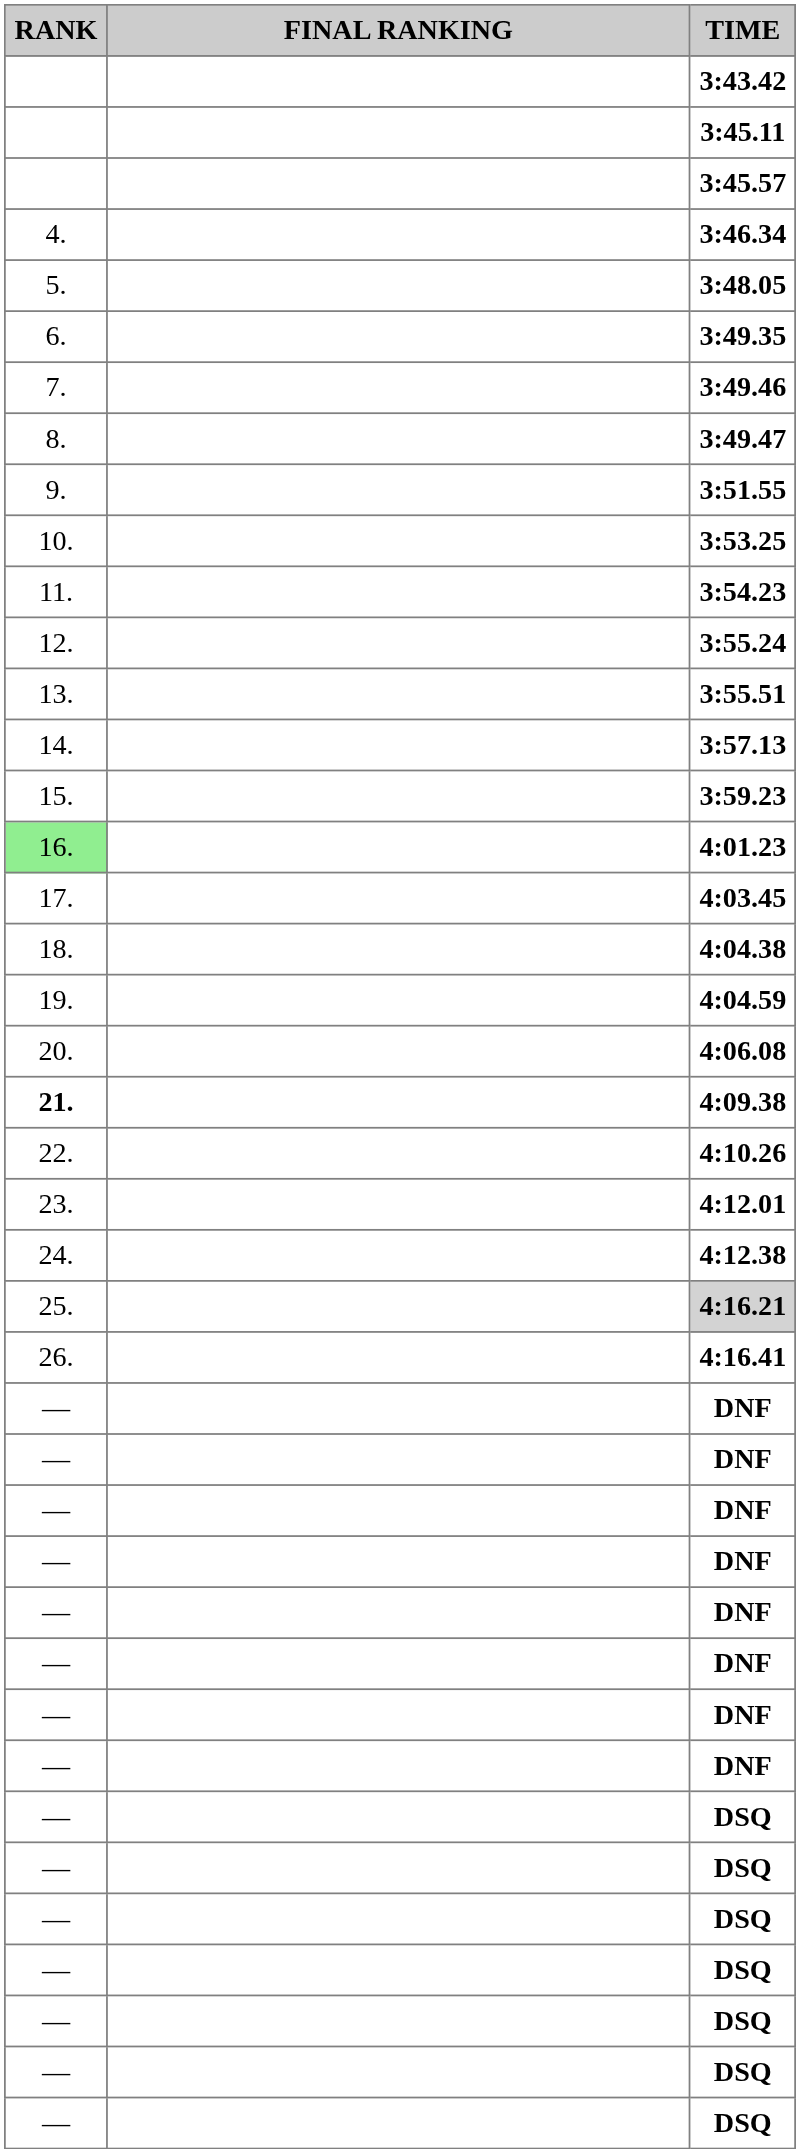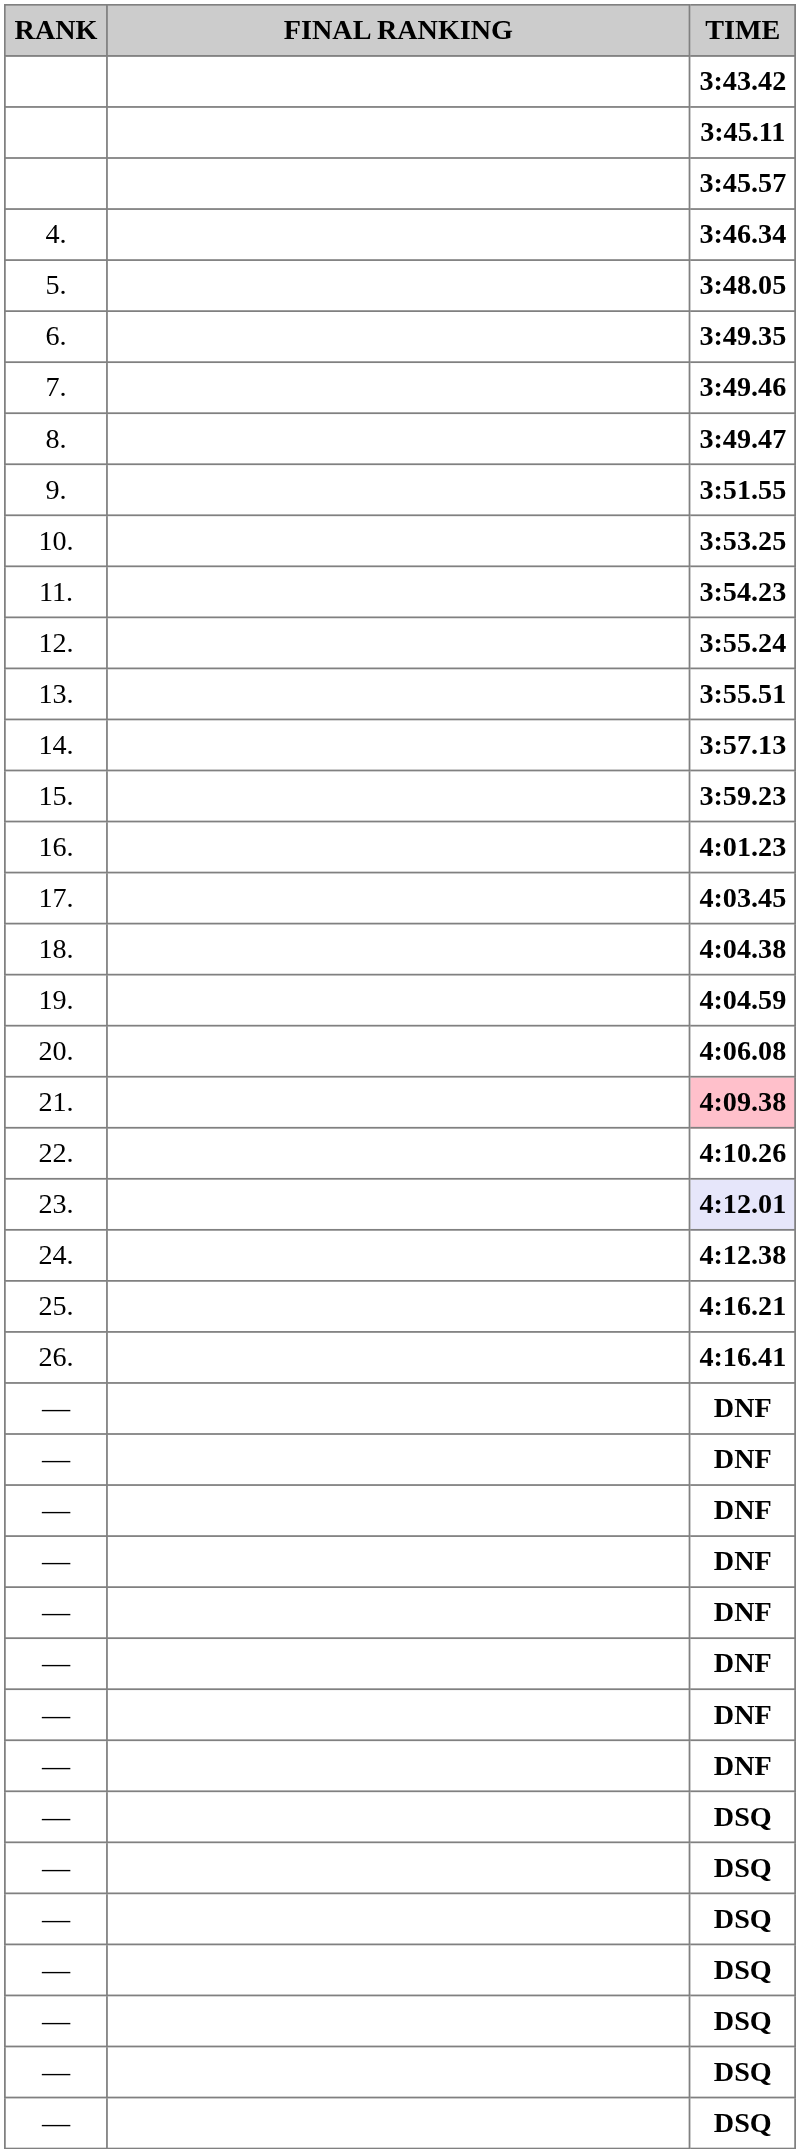(56, 846) lightgreen background -> (56, 846) no background
(56, 1101) bold -> (56, 1101) normal
(743, 1101) no background -> (743, 1101) pink background
(743, 1203) no background -> (743, 1203) lavender background
(743, 1306) lightgrey background -> (743, 1306) no background
